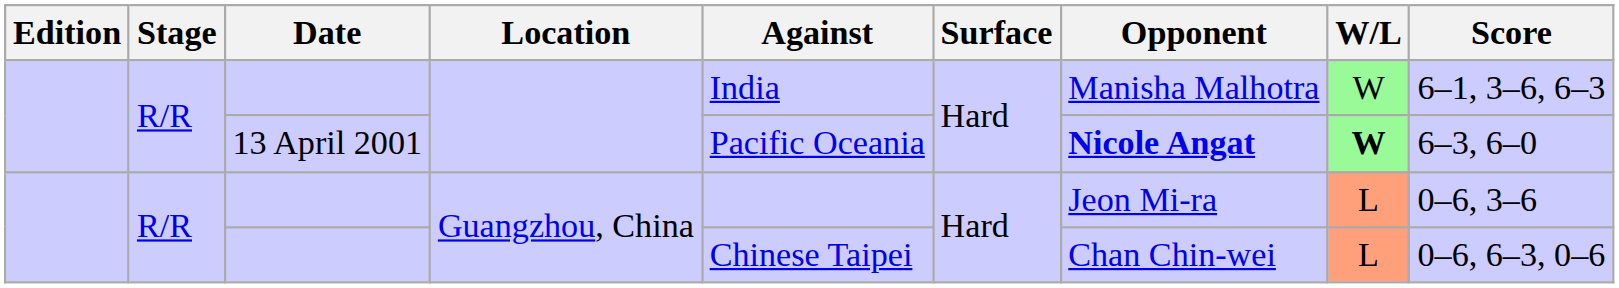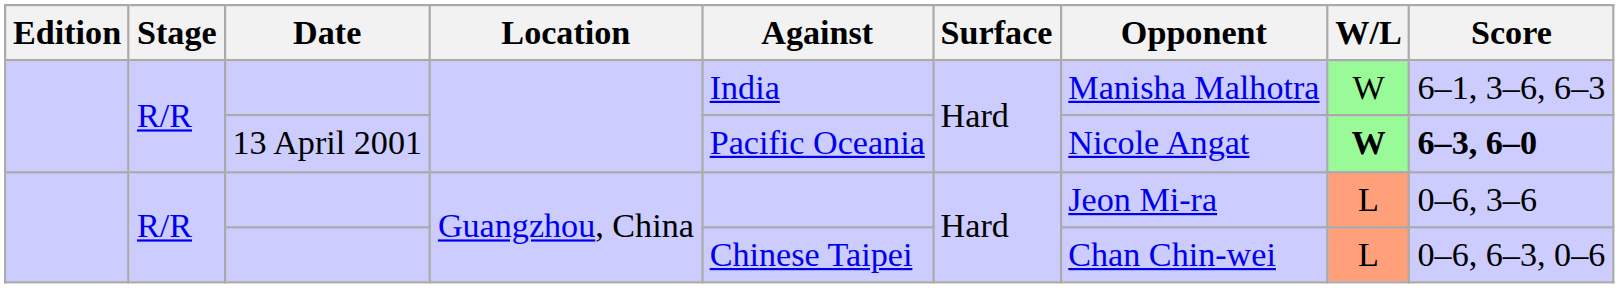(1162, 142) bold -> (1159, 142) normal
(1477, 142) normal -> (1477, 142) bold
